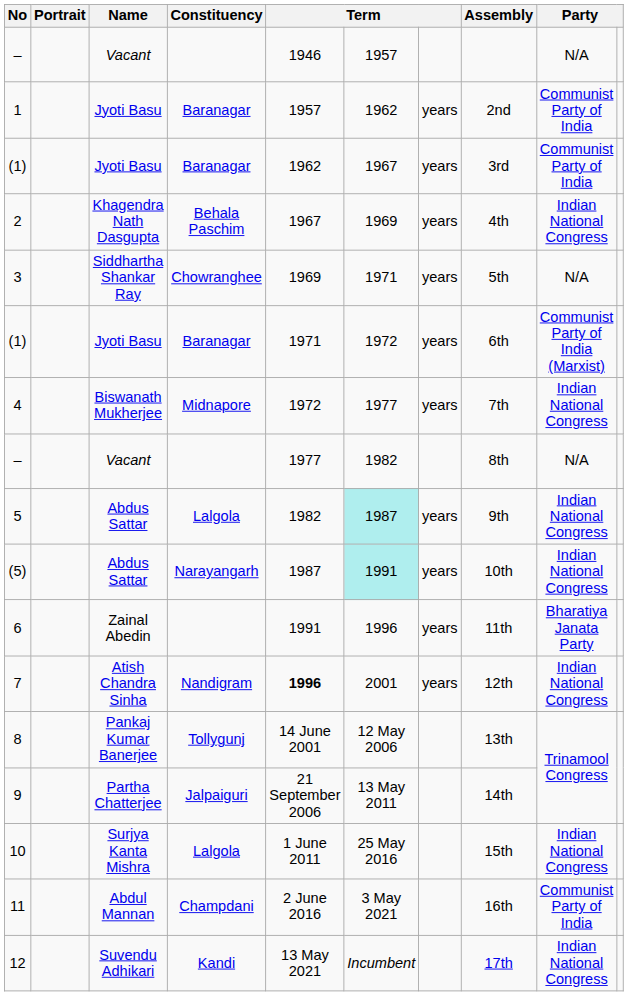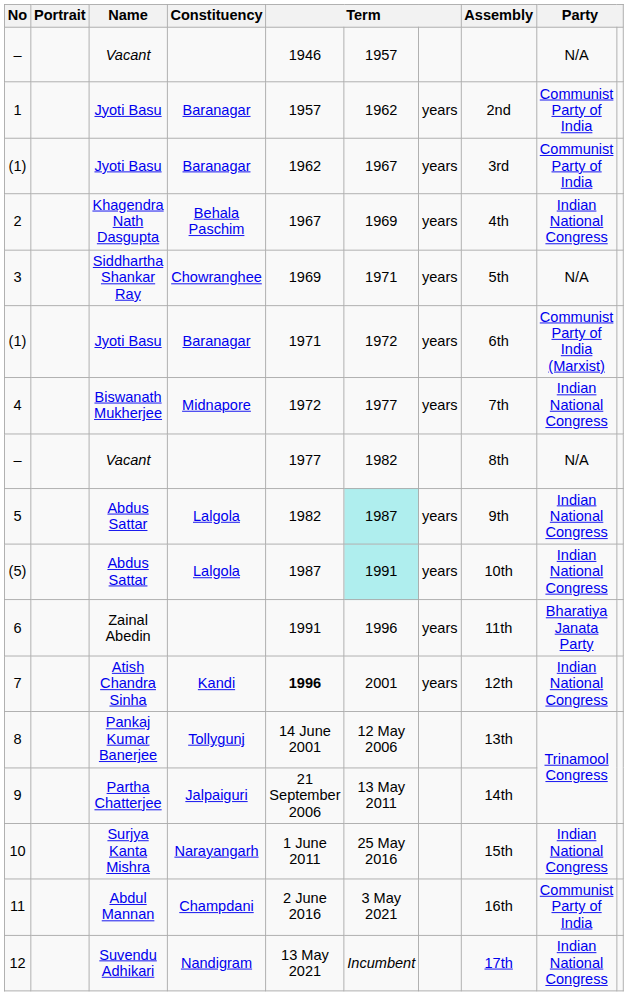(216, 572) Narayangarh -> (216, 572) Lalgola
(216, 683) Nandigram -> (216, 683) Kandi
(216, 851) Lalgola -> (216, 851) Narayangarh
(216, 963) Kandi -> (216, 963) Nandigram
